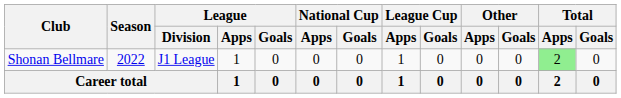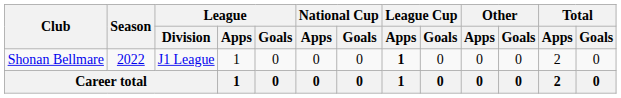(401, 59) normal -> (401, 59) bold
(557, 59) lightgreen background -> (557, 59) no background
